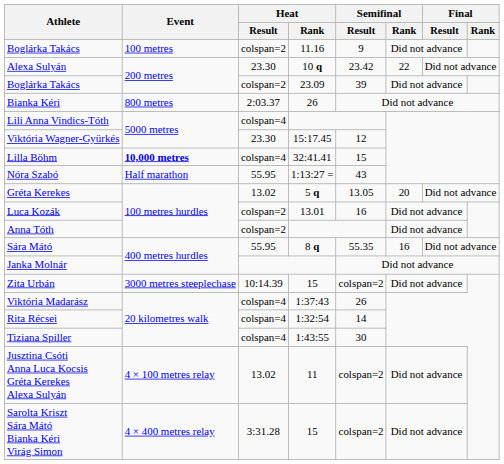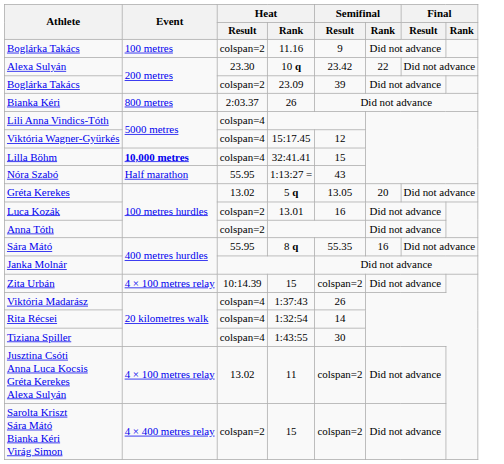(263, 139) 23.30 -> (242, 139) colspan=4
(180, 283) 3000 metres steeplechase -> (170, 283) 4 × 100 metres relay
(263, 432) 3:31.28 -> (242, 432) colspan=2
